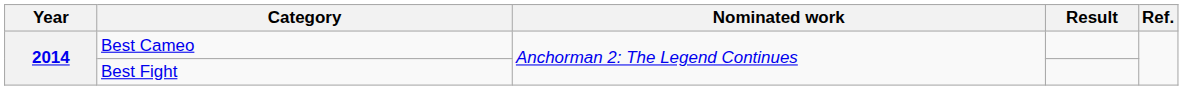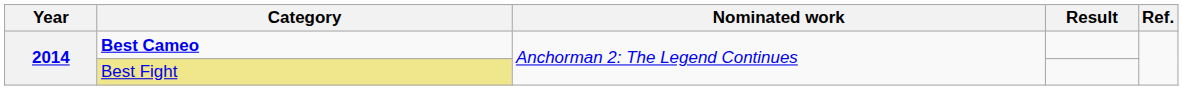(148, 44) normal -> (150, 44) bold
(139, 71) no background -> (139, 71) khaki background
